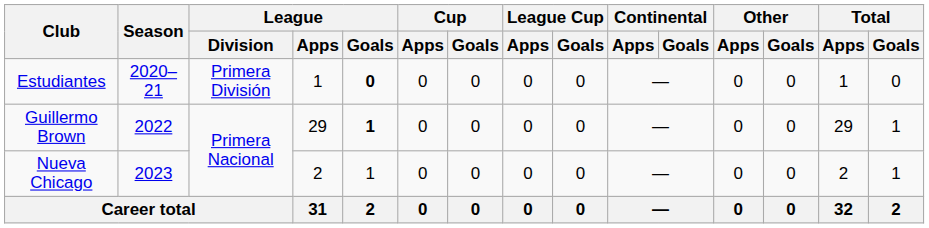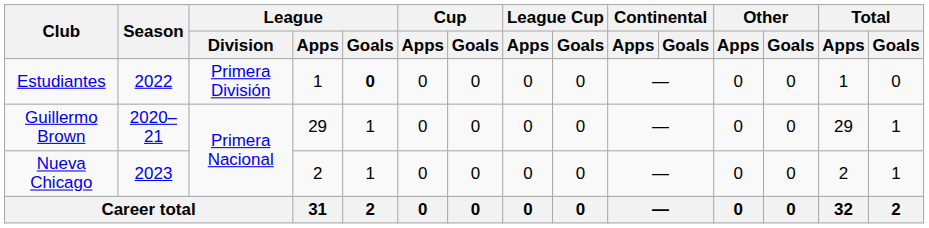(153, 81) 2020–21 -> (153, 81) 2022
(153, 127) 2022 -> (153, 127) 2020–21
(370, 127) bold -> (370, 127) normal
